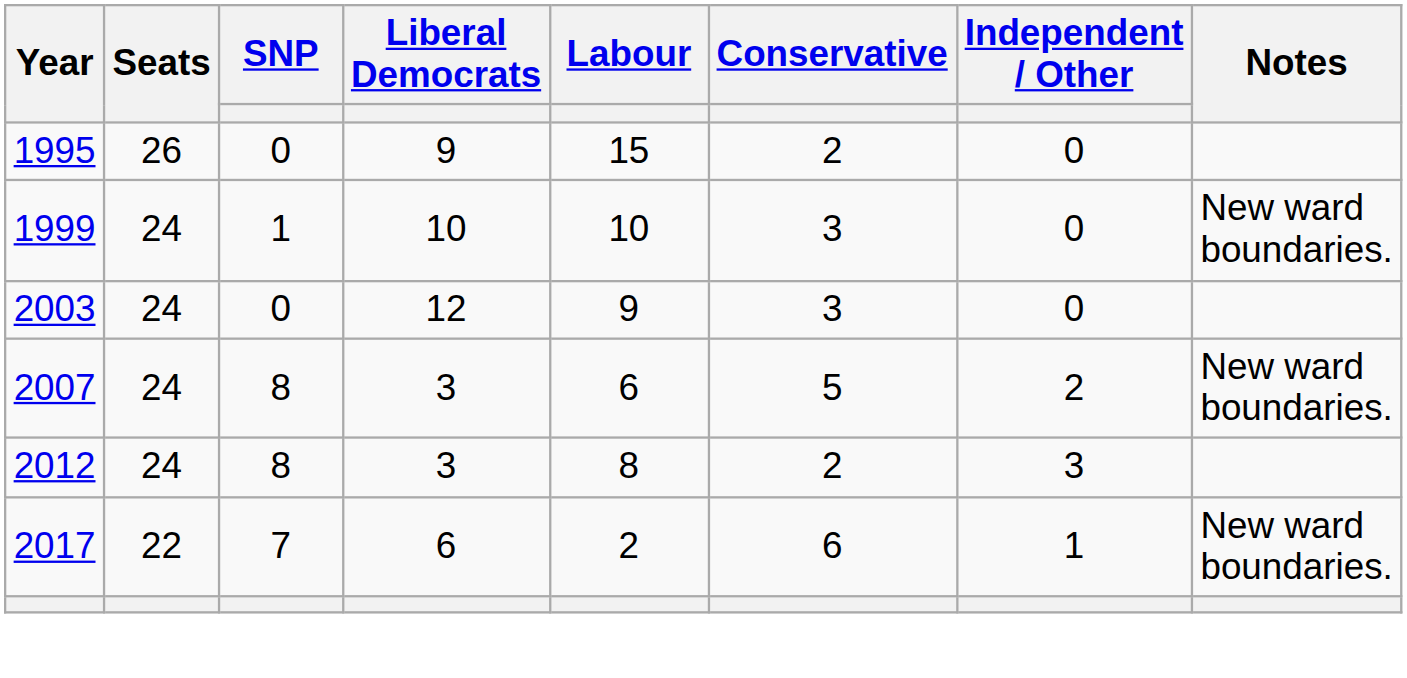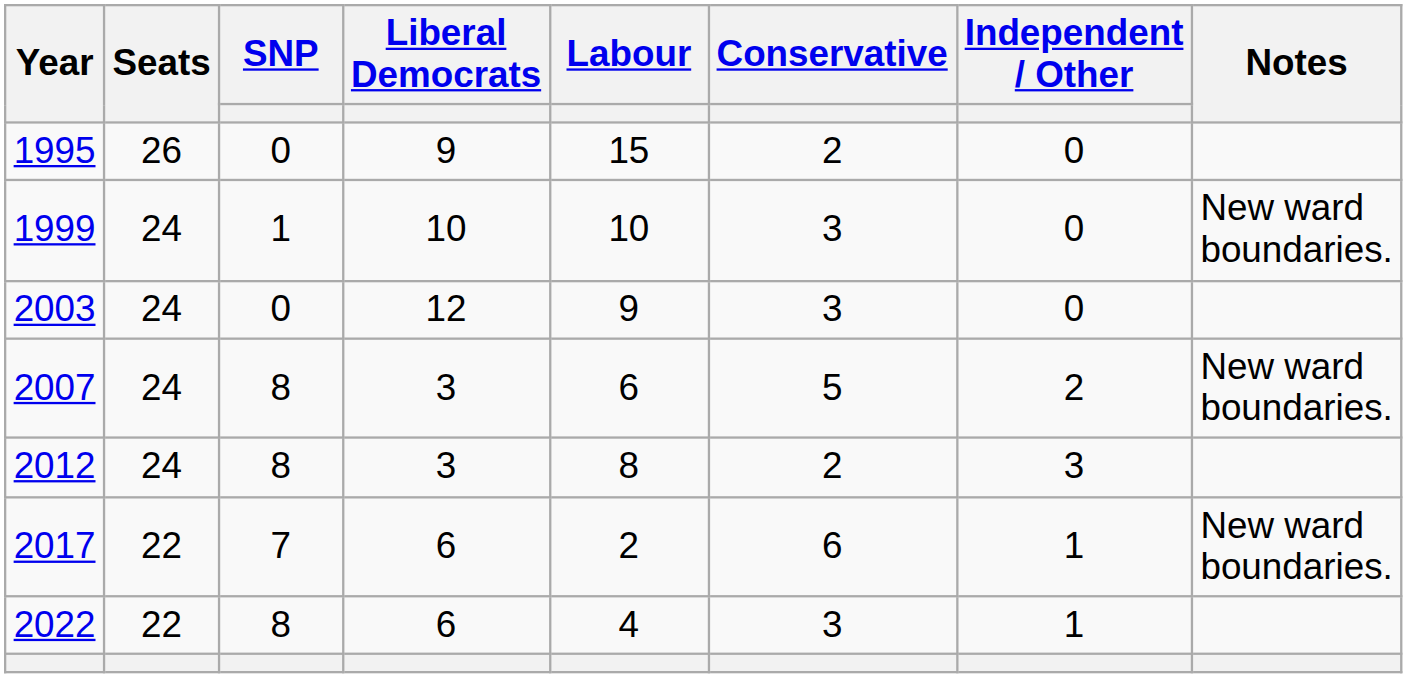+ row: (55, 624)
